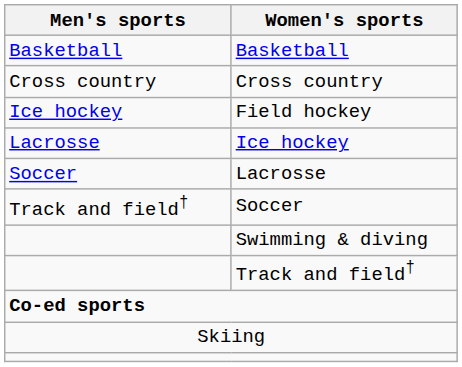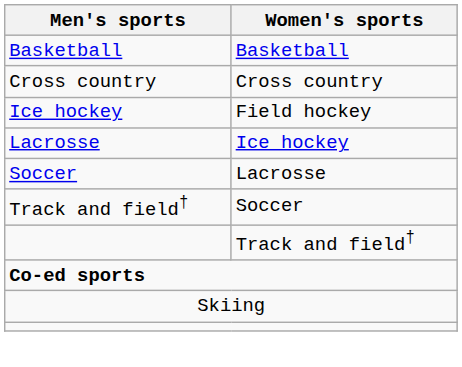- row: (332, 240)
